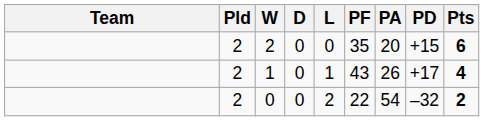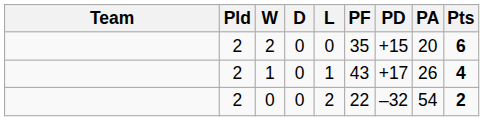columns swapped: (390, 18) <-> (424, 18)
